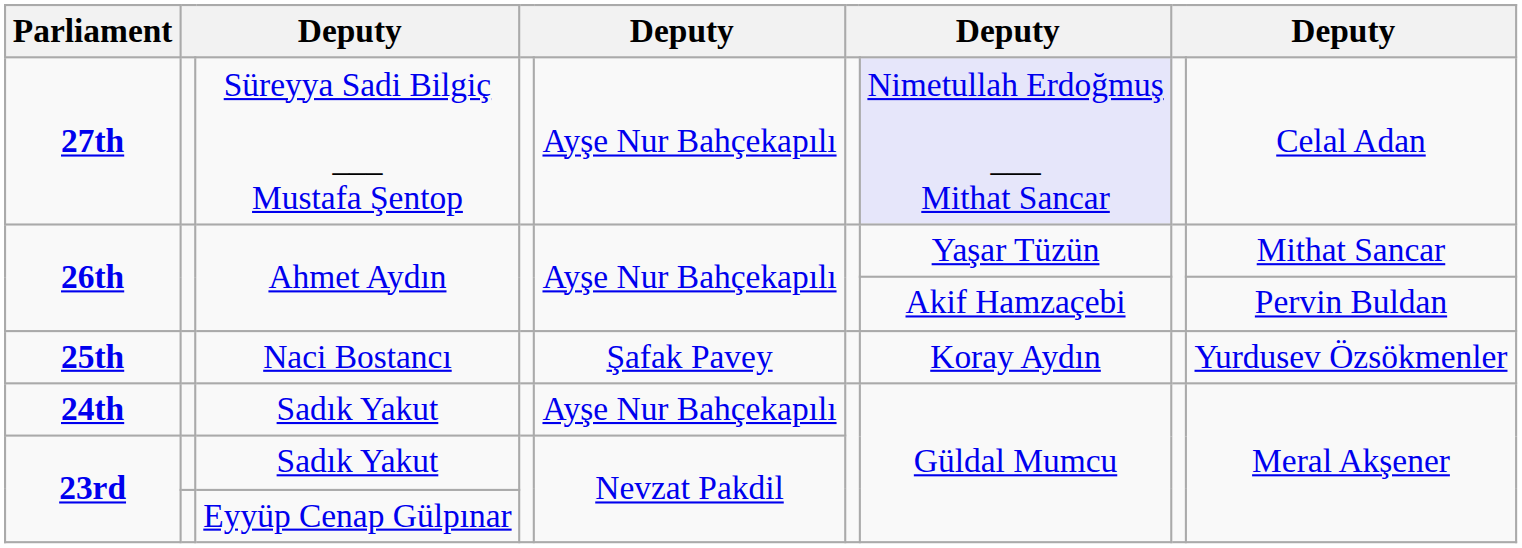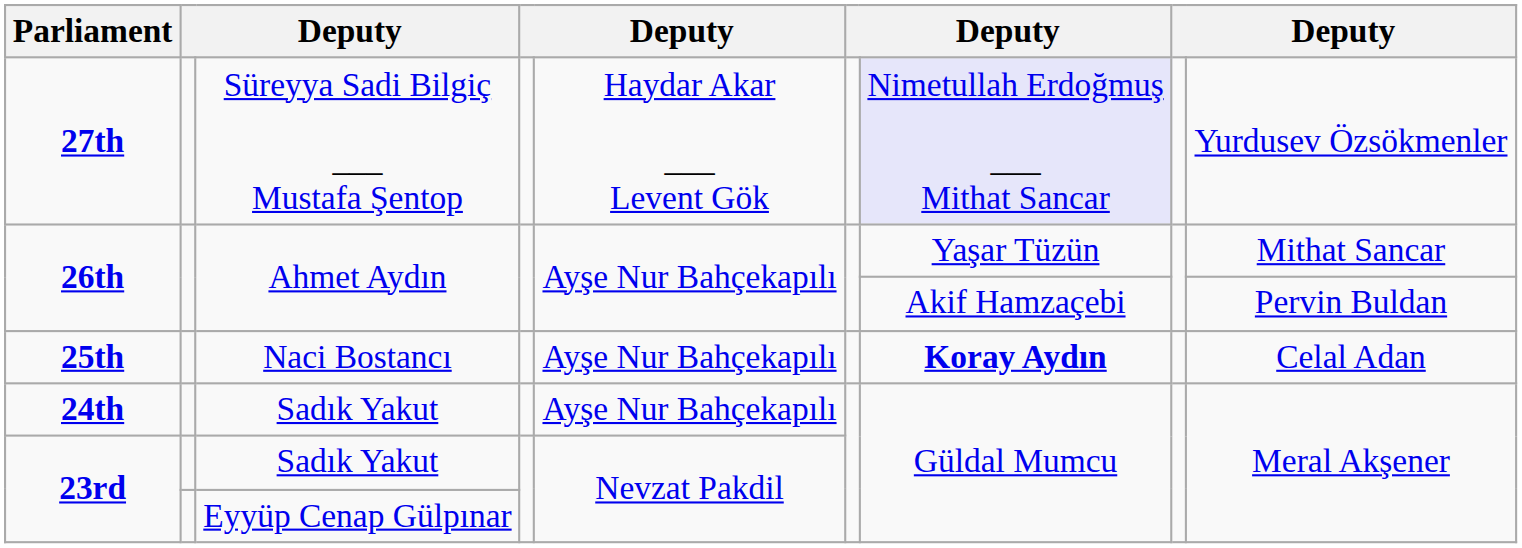(690, 140) Ayşe Nur Bahçekapılı -> (690, 140) Haydar Akar ___ Levent Gök
(1351, 140) Celal Adan -> (1351, 140) Yurdusev Özsökmenler
(690, 356) Şafak Pavey -> (690, 356) Ayşe Nur Bahçekapılı
(1016, 356) normal -> (1016, 356) bold
(1351, 356) Yurdusev Özsökmenler -> (1351, 356) Celal Adan
